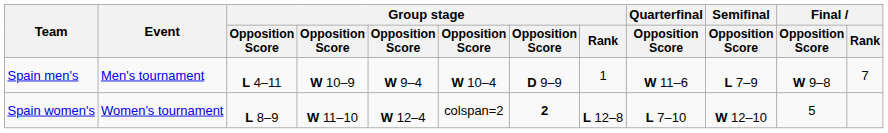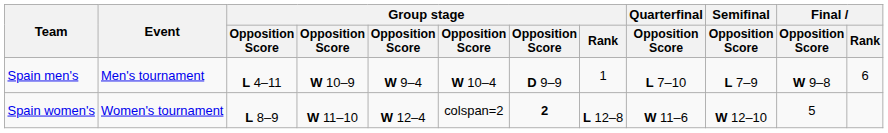(666, 83) W 11–6 -> (666, 83) L 7–10
(865, 76) 7 -> (865, 76) 6
(666, 118) L 7–10 -> (666, 118) W 11–6
